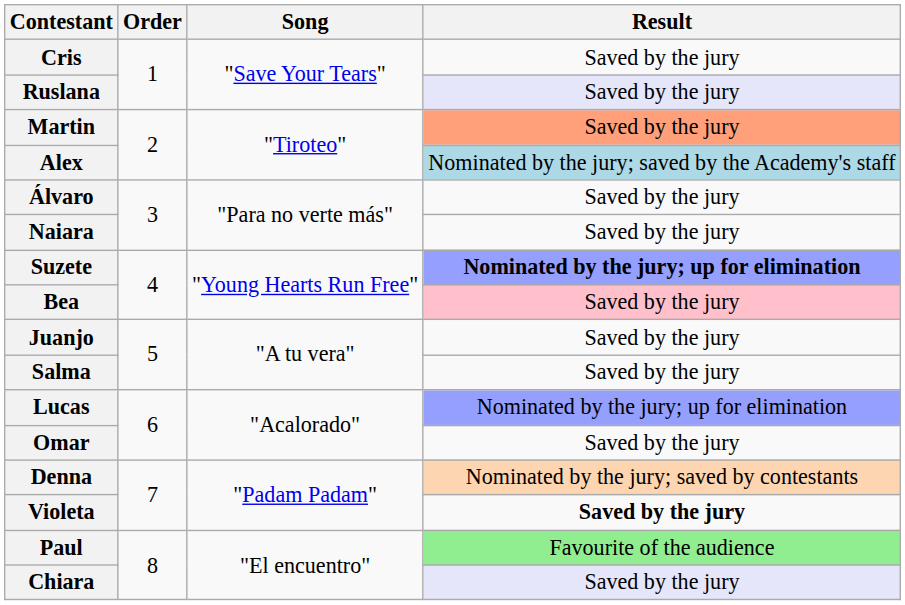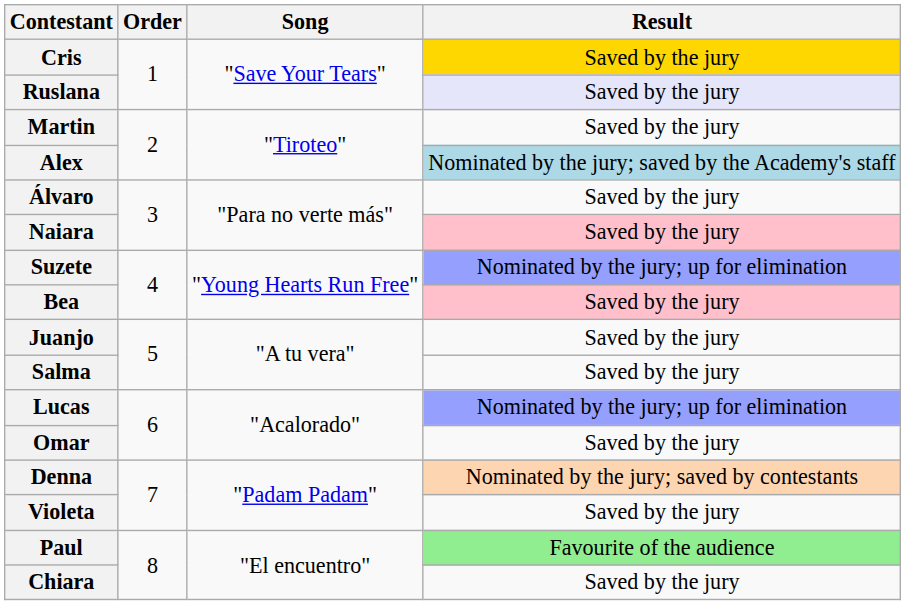(662, 57) no background -> (662, 57) gold background
(662, 127) lightsalmon background -> (662, 127) no background
(662, 232) no background -> (662, 232) pink background
(662, 267) bold -> (662, 267) normal
(662, 512) bold -> (662, 512) normal
(662, 582) lavender background -> (662, 582) no background
